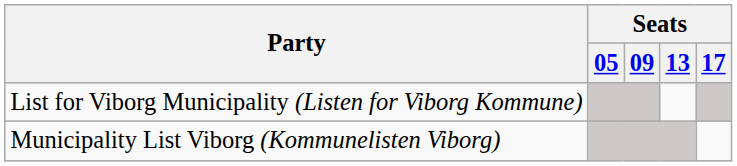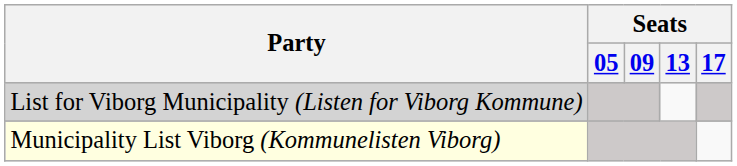(297, 101) no background -> (297, 101) lightgrey background
(255, 140) no background -> (255, 140) lightyellow background
